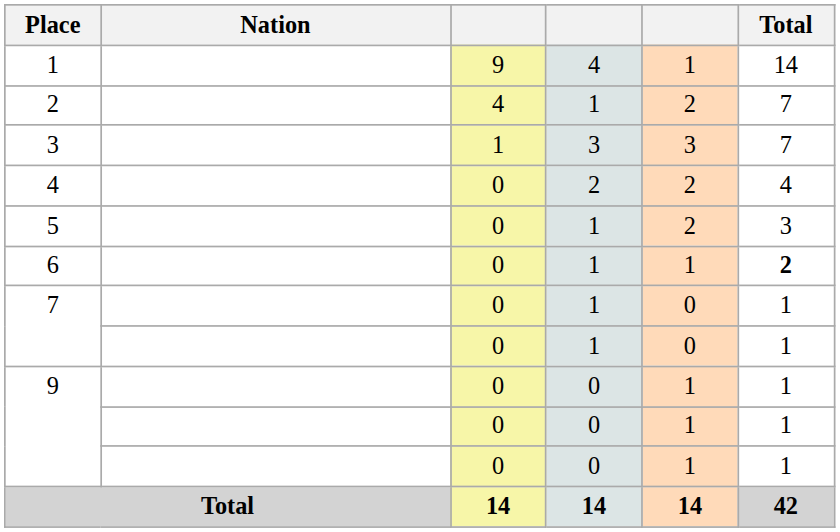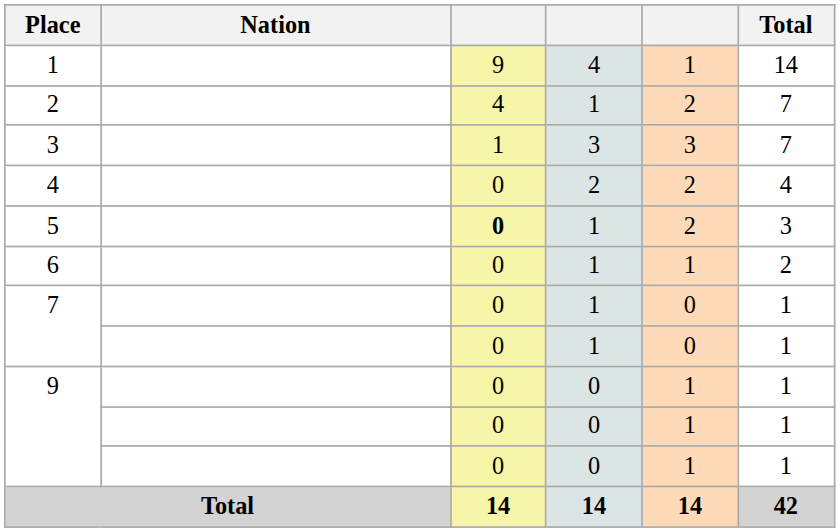(498, 225) normal -> (498, 225) bold
(786, 265) bold -> (786, 265) normal
